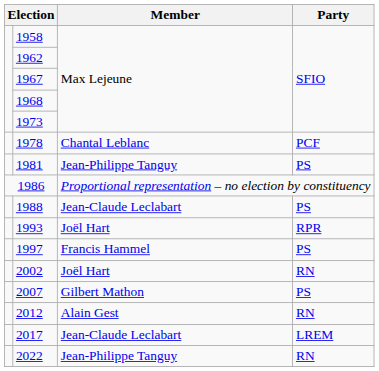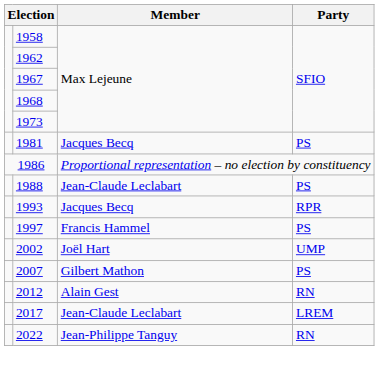- row: (29, 143)
(119, 164) Jean-Philippe Tanguy -> (97, 143) Jacques Becq
(85, 228) Joël Hart -> (97, 206) Jacques Becq
(305, 270) RN -> (311, 249) UMP
